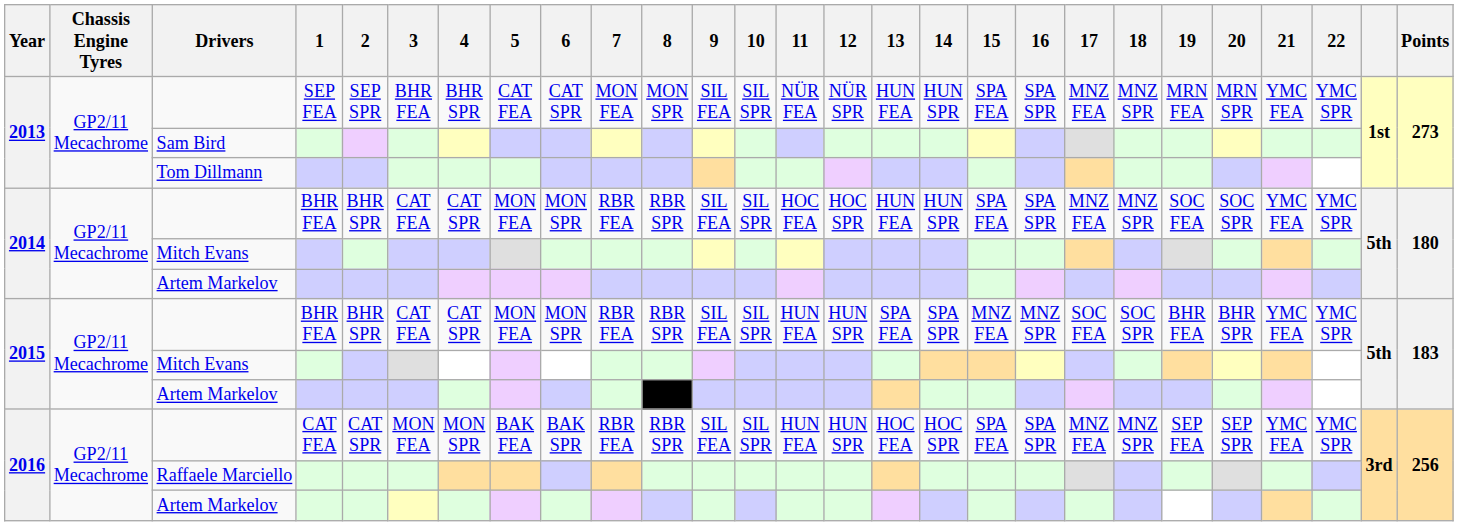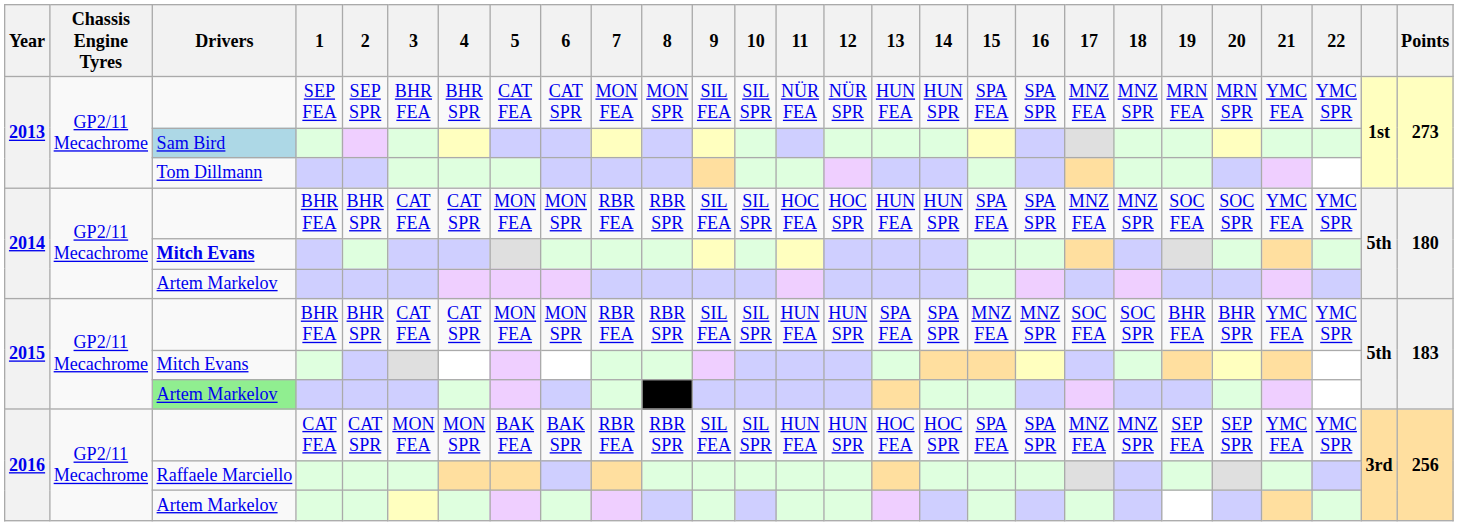(191, 142) no background -> (191, 142) lightblue background
(203, 253) normal -> (206, 253) bold
(217, 393) no background -> (217, 393) lightgreen background
